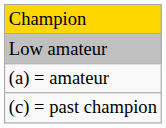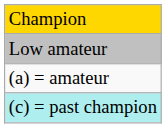(83, 107) no background -> (83, 107) paleturquoise background
